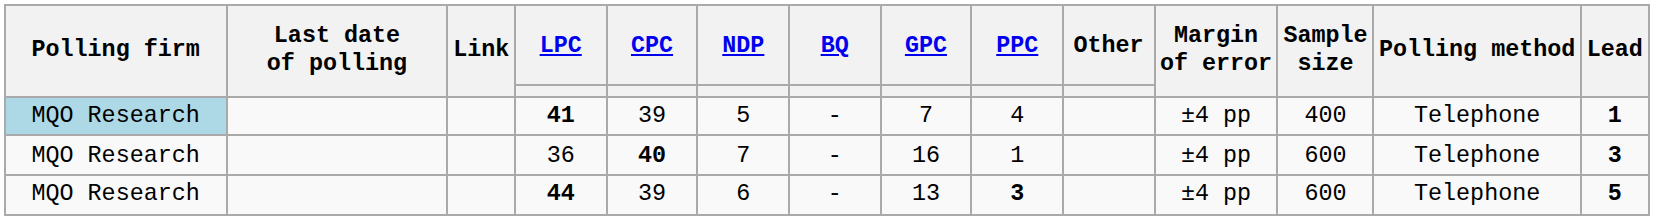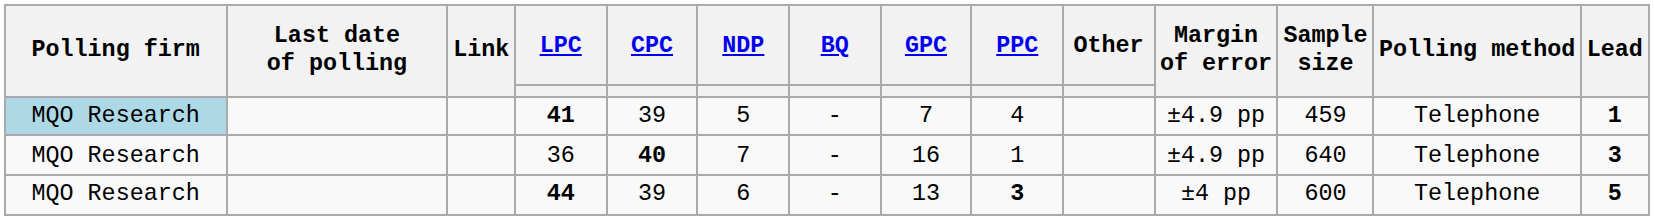(1216, 116) ±4 pp -> (1216, 116) ±4.9 pp
(1326, 116) 400 -> (1326, 116) 459
(1216, 155) ±4 pp -> (1216, 155) ±4.9 pp
(1326, 155) 600 -> (1326, 155) 640
